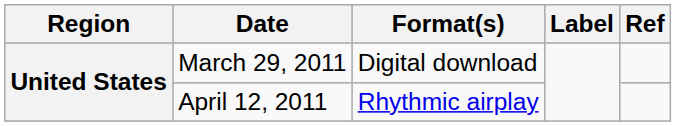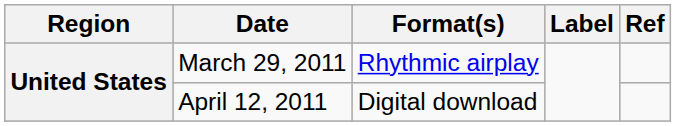(448, 62) Digital download -> (448, 62) Rhythmic airplay
(448, 101) Rhythmic airplay -> (448, 101) Digital download
